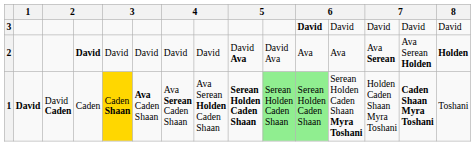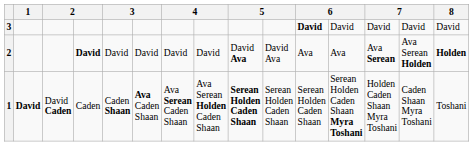(118, 106) gold background -> (118, 106) no background
(279, 106) lightgreen background -> (279, 106) no background
(312, 106) lightgreen background -> (312, 106) no background
(418, 106) bold -> (417, 106) normal
